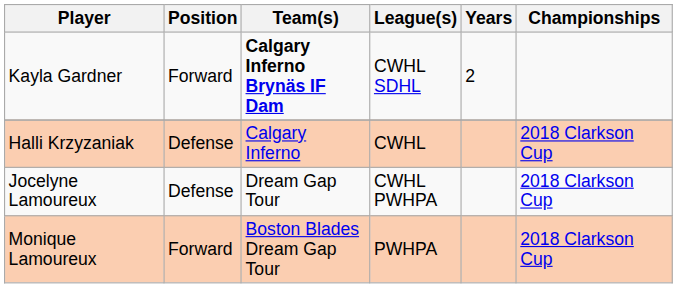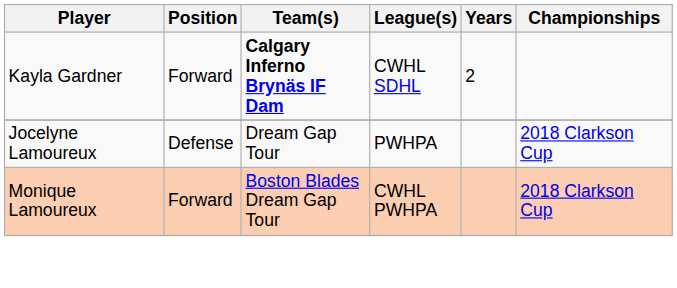- row: (71, 143)
(406, 191) CWHL PWHPA -> (406, 143) PWHPA
(406, 248) PWHPA -> (406, 201) CWHL PWHPA
